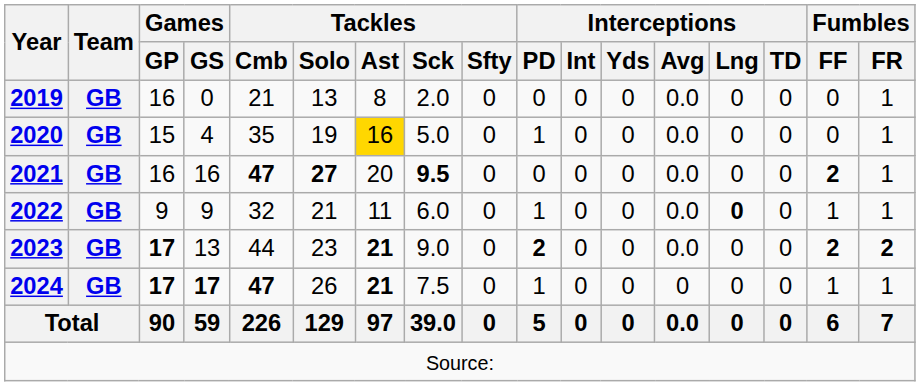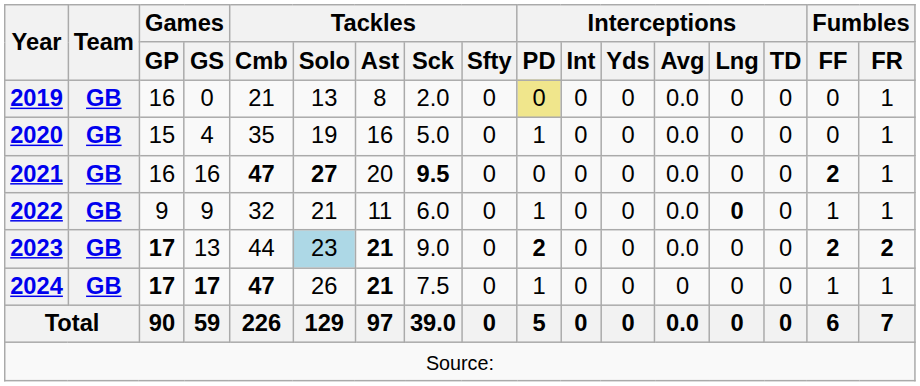(539, 98) no background -> (539, 98) khaki background
(380, 135) gold background -> (380, 135) no background
(324, 248) no background -> (324, 248) lightblue background
